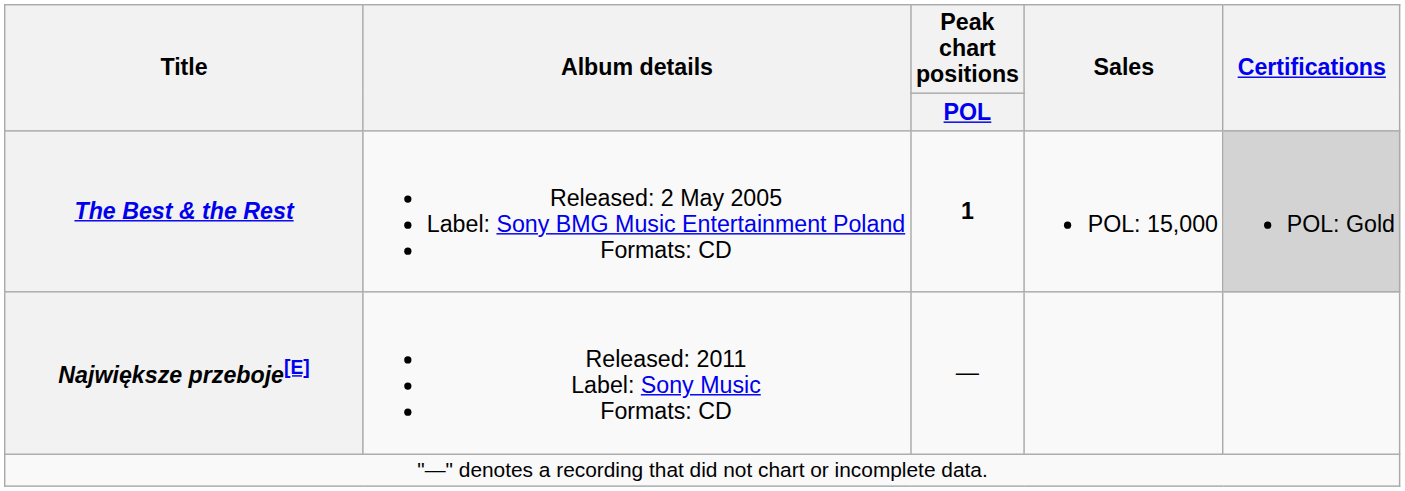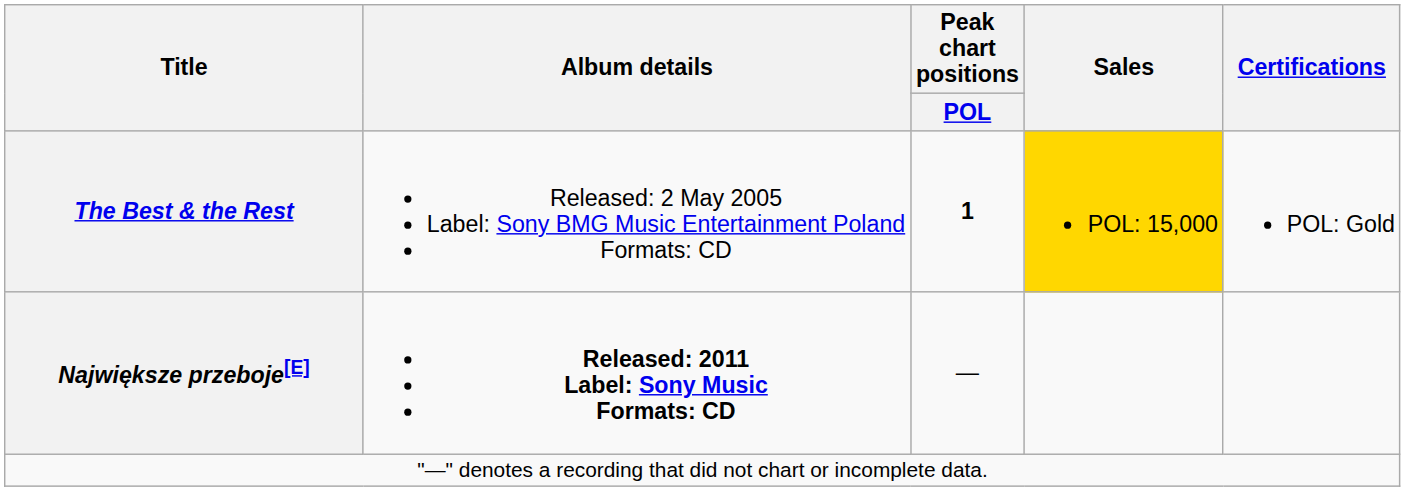(1124, 224) no background -> (1124, 224) gold background
(1312, 224) lightgrey background -> (1312, 224) no background
(637, 386) normal -> (637, 386) bold
